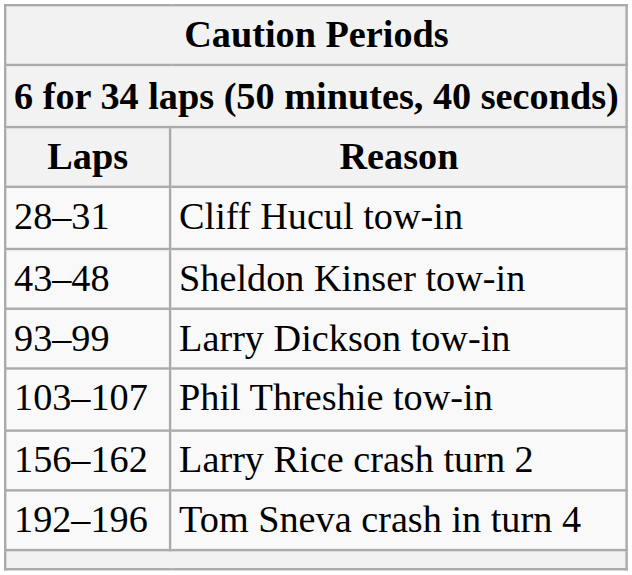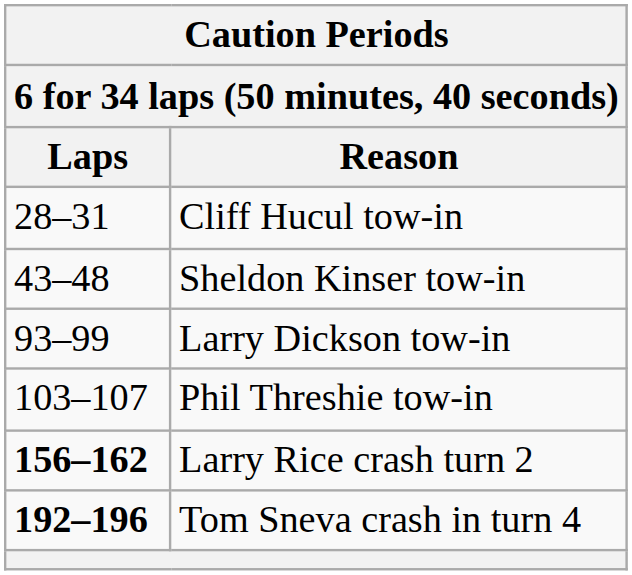(81, 459) normal -> (81, 459) bold
(81, 519) normal -> (81, 519) bold
